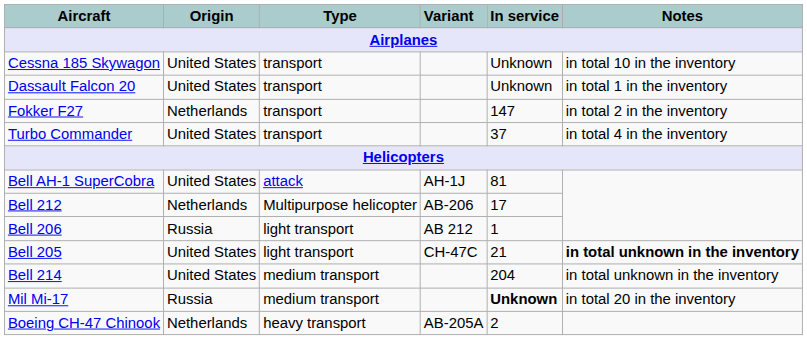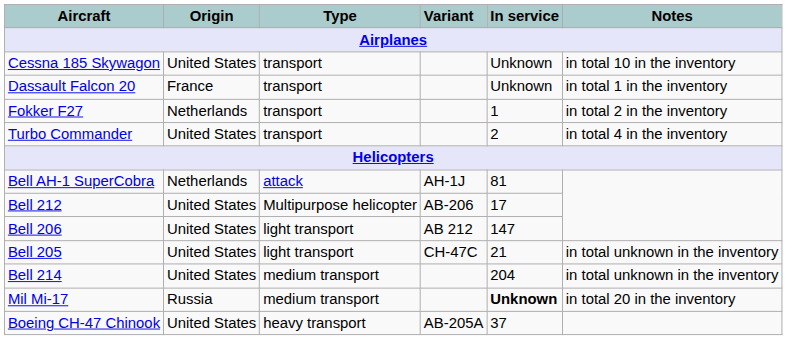(212, 87) United States -> (190, 87) France
(503, 110) 147 -> (494, 110) 1
(499, 134) 37 -> (494, 134) 2
(212, 181) United States -> (207, 181) Netherlands
(207, 205) Netherlands -> (212, 205) United States
(190, 228) Russia -> (212, 228) United States
(494, 228) 1 -> (503, 228) 147
(682, 252) bold -> (672, 252) normal
(207, 323) Netherlands -> (212, 323) United States
(494, 323) 2 -> (499, 323) 37
